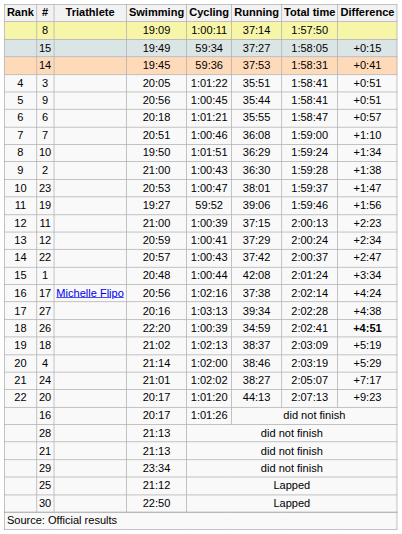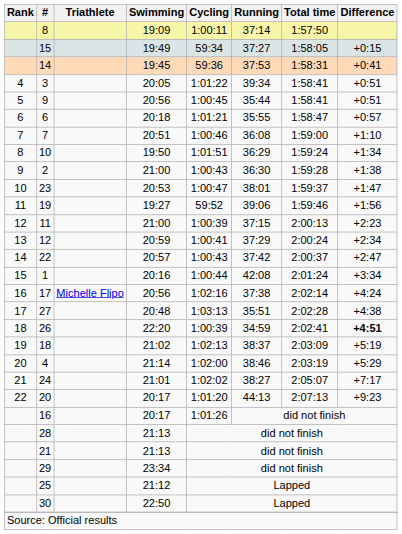(257, 83) 35:51 -> (257, 83) 39:34
(157, 275) 20:48 -> (157, 275) 20:16
(157, 310) 20:16 -> (157, 310) 20:48
(257, 310) 39:34 -> (257, 310) 35:51
